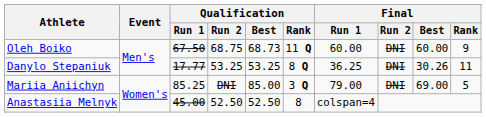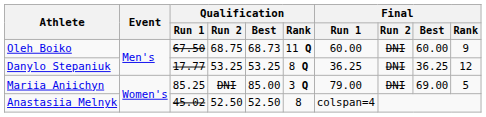(432, 66) 30.26 -> (432, 66) 36.25
(466, 66) 11 -> (466, 66) 12
(189, 102) 45.00 -> (189, 102) 45.02
